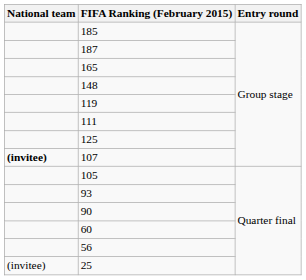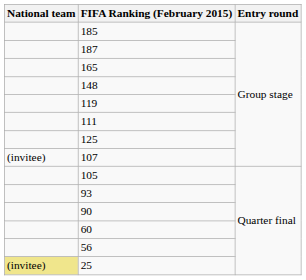(27, 157) bold -> (26, 157) normal
(26, 265) no background -> (26, 265) khaki background
